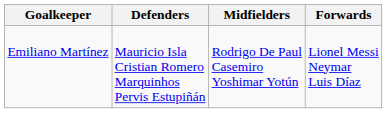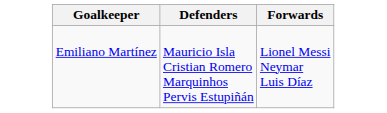- column: (257, 15)
